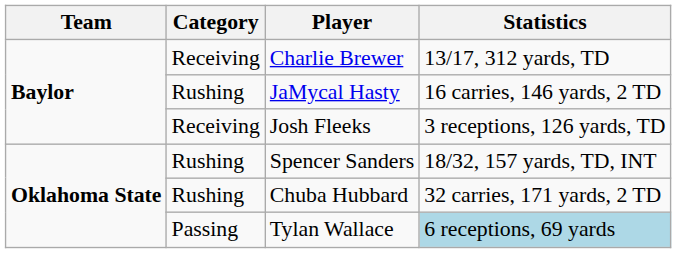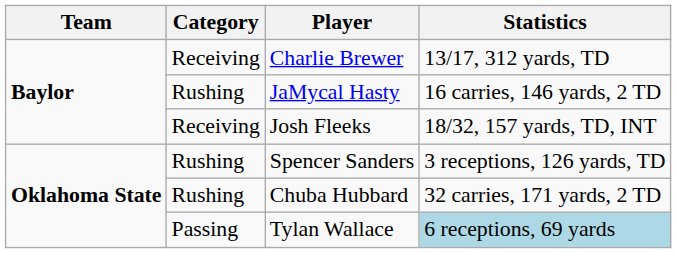(545, 126) 3 receptions, 126 yards, TD -> (540, 126) 18/32, 157 yards, TD, INT
(540, 160) 18/32, 157 yards, TD, INT -> (545, 160) 3 receptions, 126 yards, TD
